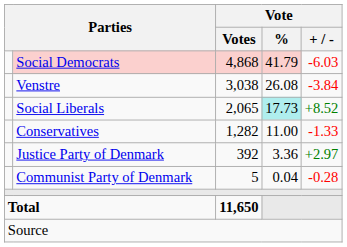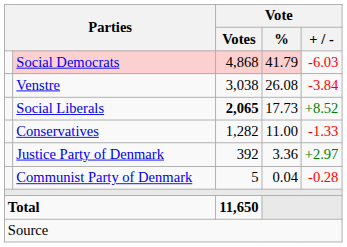(242, 108) normal -> (242, 108) bold
(282, 108) paleturquoise background -> (282, 108) no background
